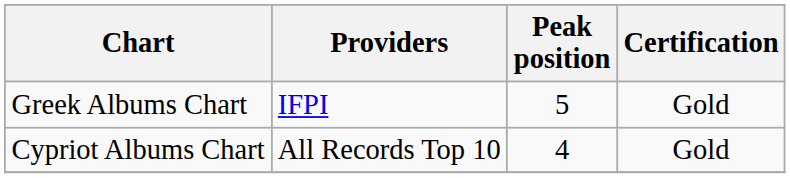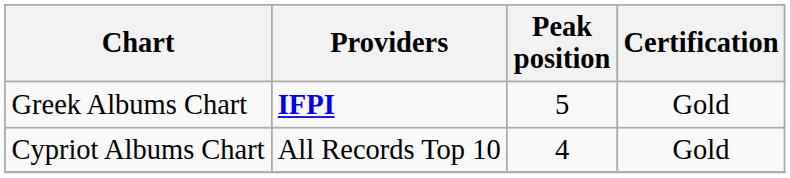(303, 104) normal -> (306, 104) bold
